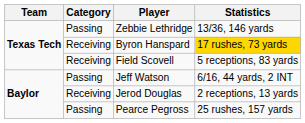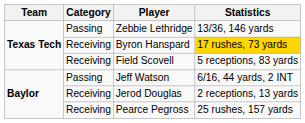(84, 110) Passing -> (89, 110) Receiving
